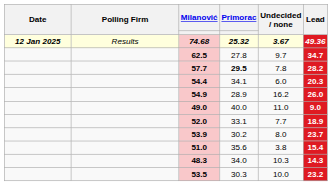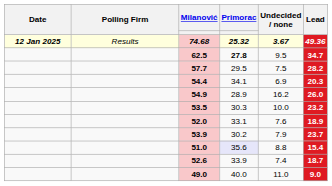(239, 54) normal -> (239, 54) bold
(281, 54) 9.7 -> (281, 54) 9.5
(239, 68) bold -> (239, 68) normal
(281, 68) 7.8 -> (281, 68) 7.5
(281, 81) 6.0 -> (281, 81) 6.9
rows swapped: (199, 174) <-> (199, 108)
(281, 121) 7.7 -> (281, 121) 7.6
(281, 134) 8.0 -> (281, 134) 7.9
(239, 147) no background -> (239, 147) lavender background
(281, 147) 3.8 -> (281, 147) 8.8
+ row: (199, 161)
- row: (199, 161)
